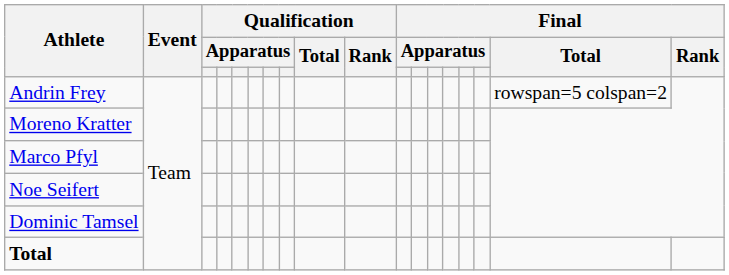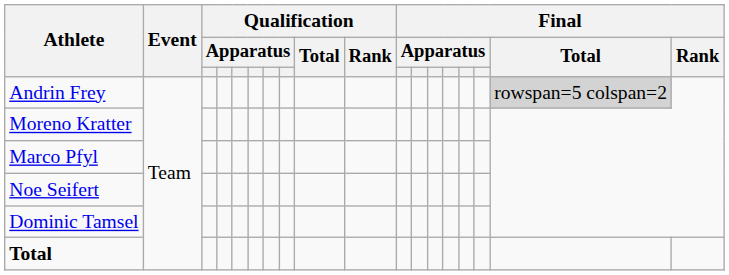(581, 92) no background -> (581, 92) lightgrey background
